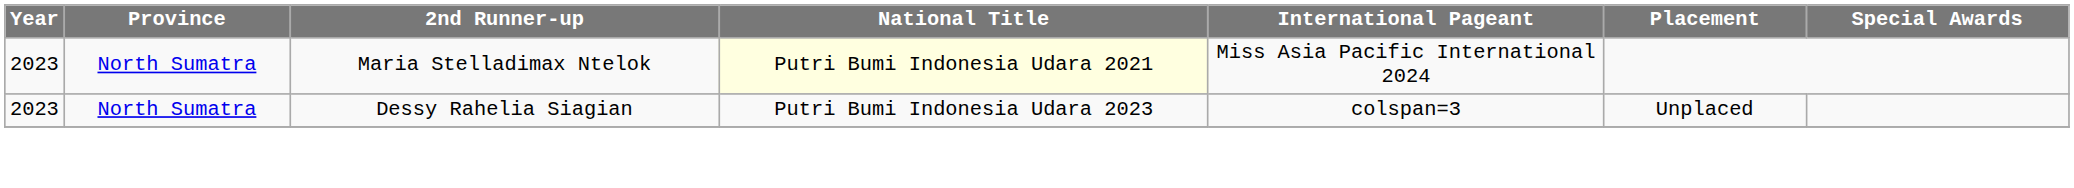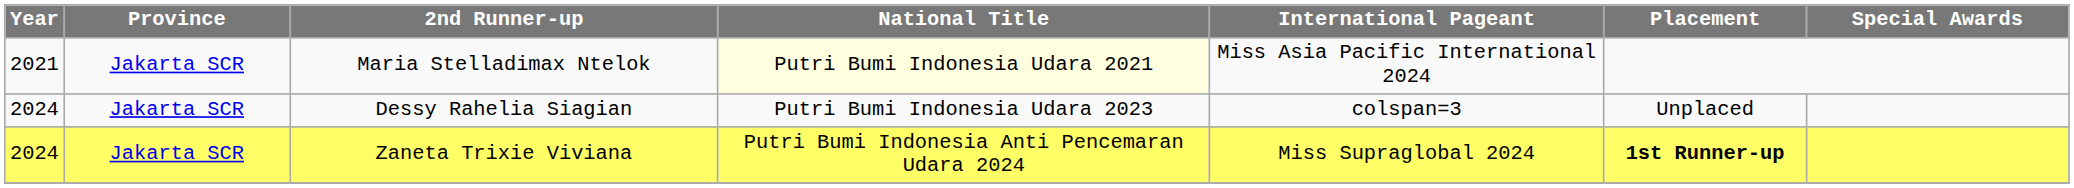(34, 66) 2023 -> (34, 66) 2021
(177, 66) North Sumatra -> (177, 66) Jakarta SCR
(34, 111) 2023 -> (34, 111) 2024
(177, 111) North Sumatra -> (177, 111) Jakarta SCR
+ row: (504, 155)
